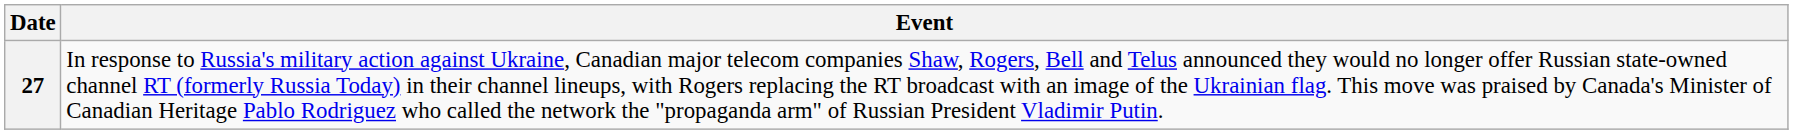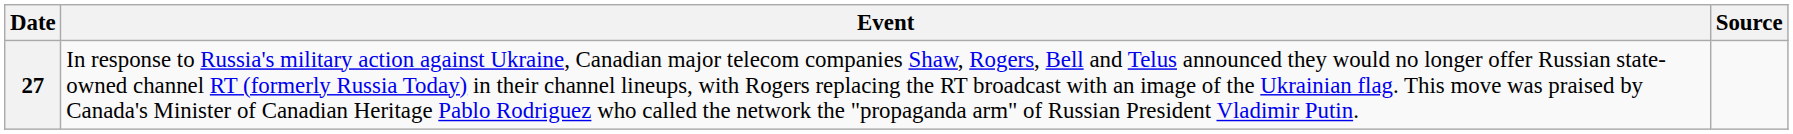+ column: (1749, 22)
